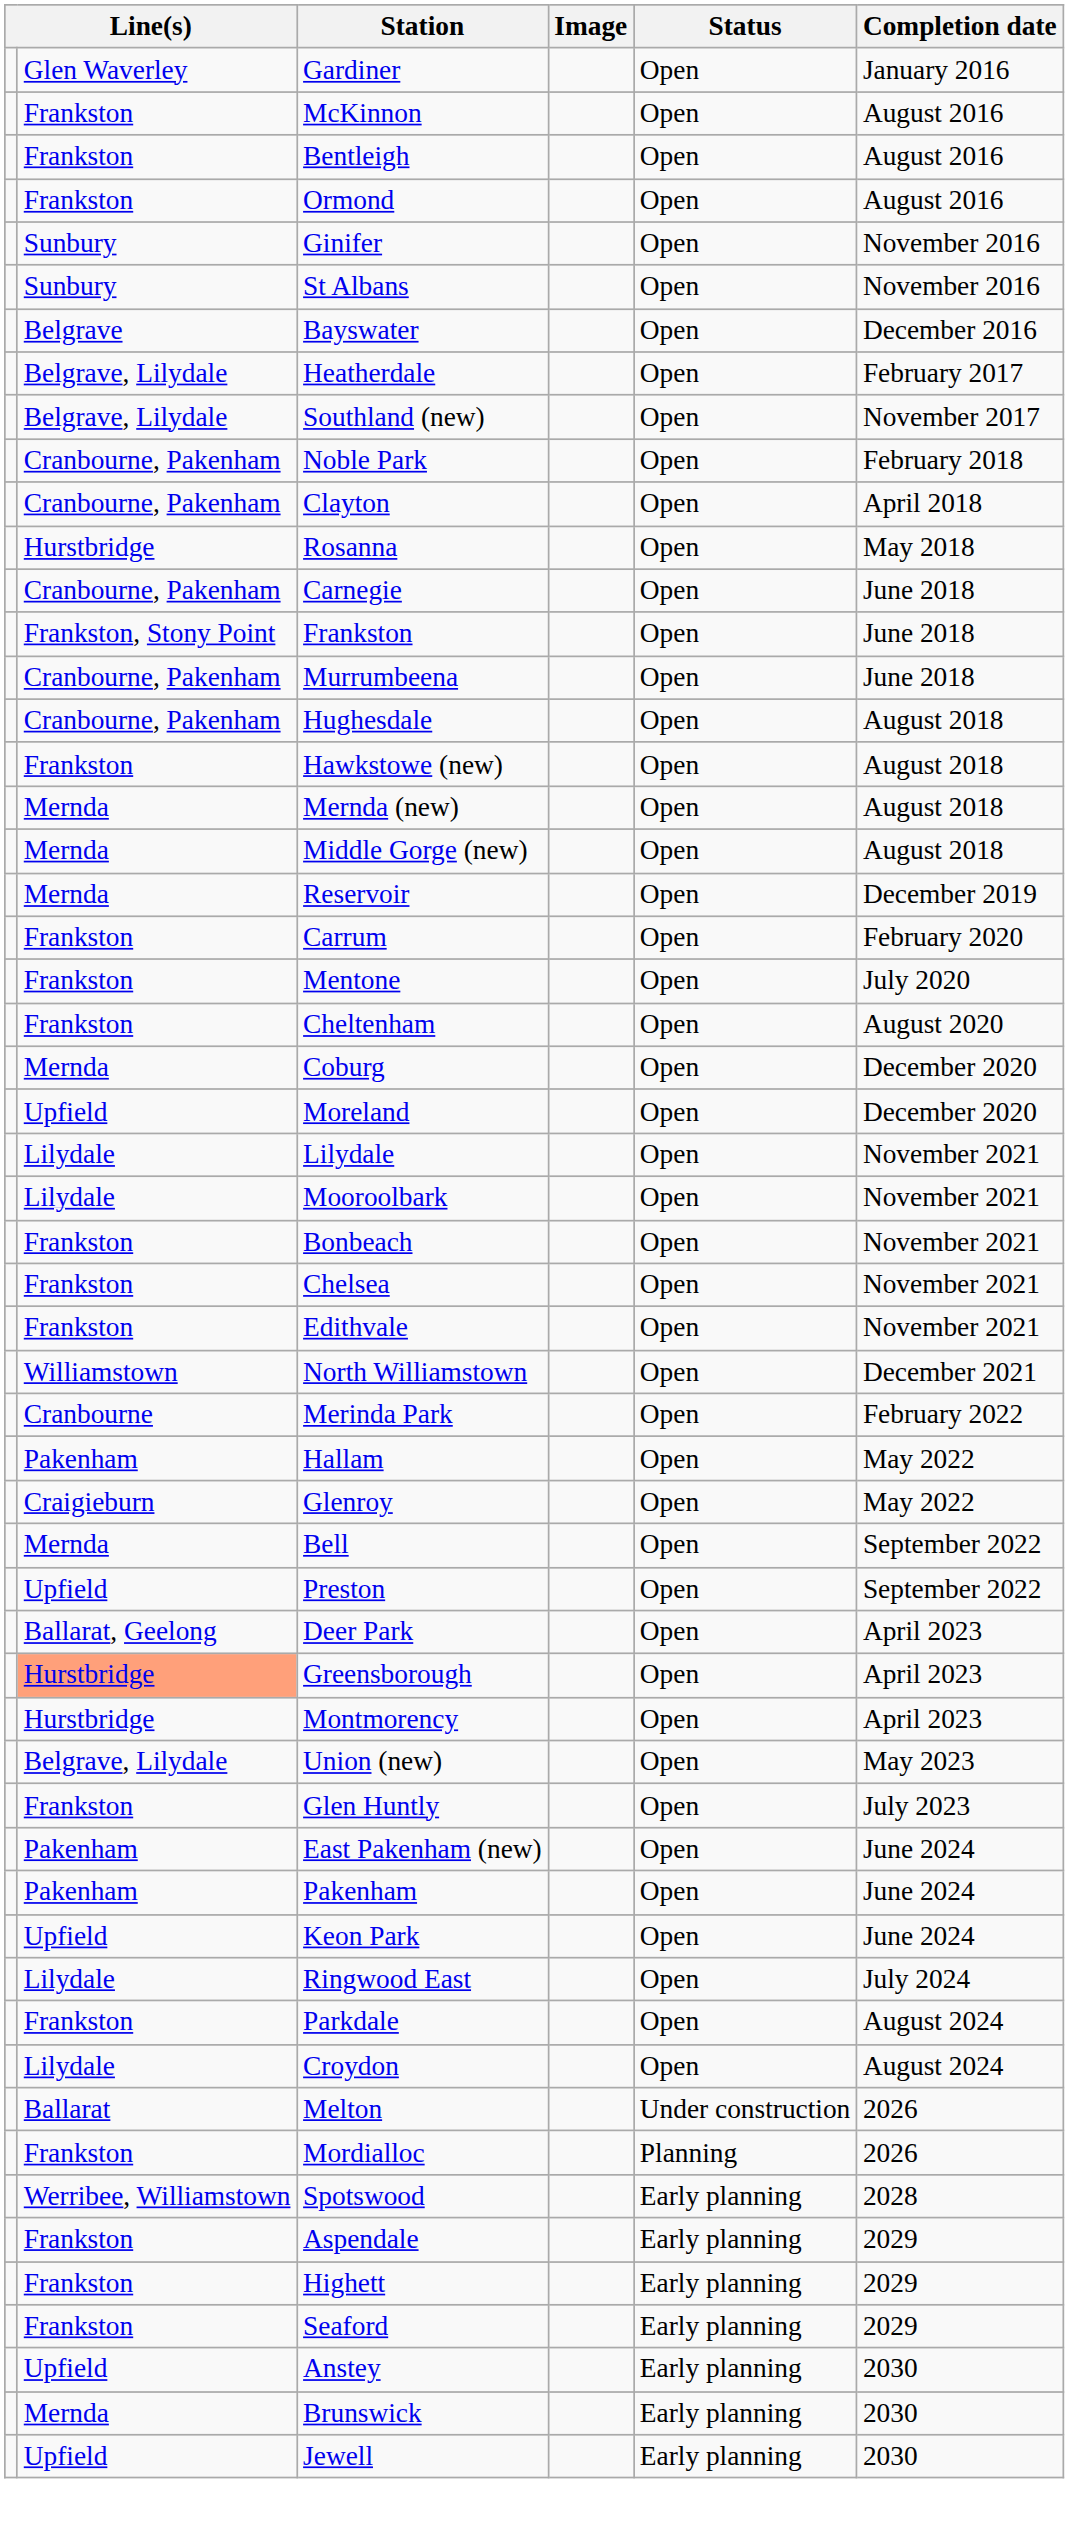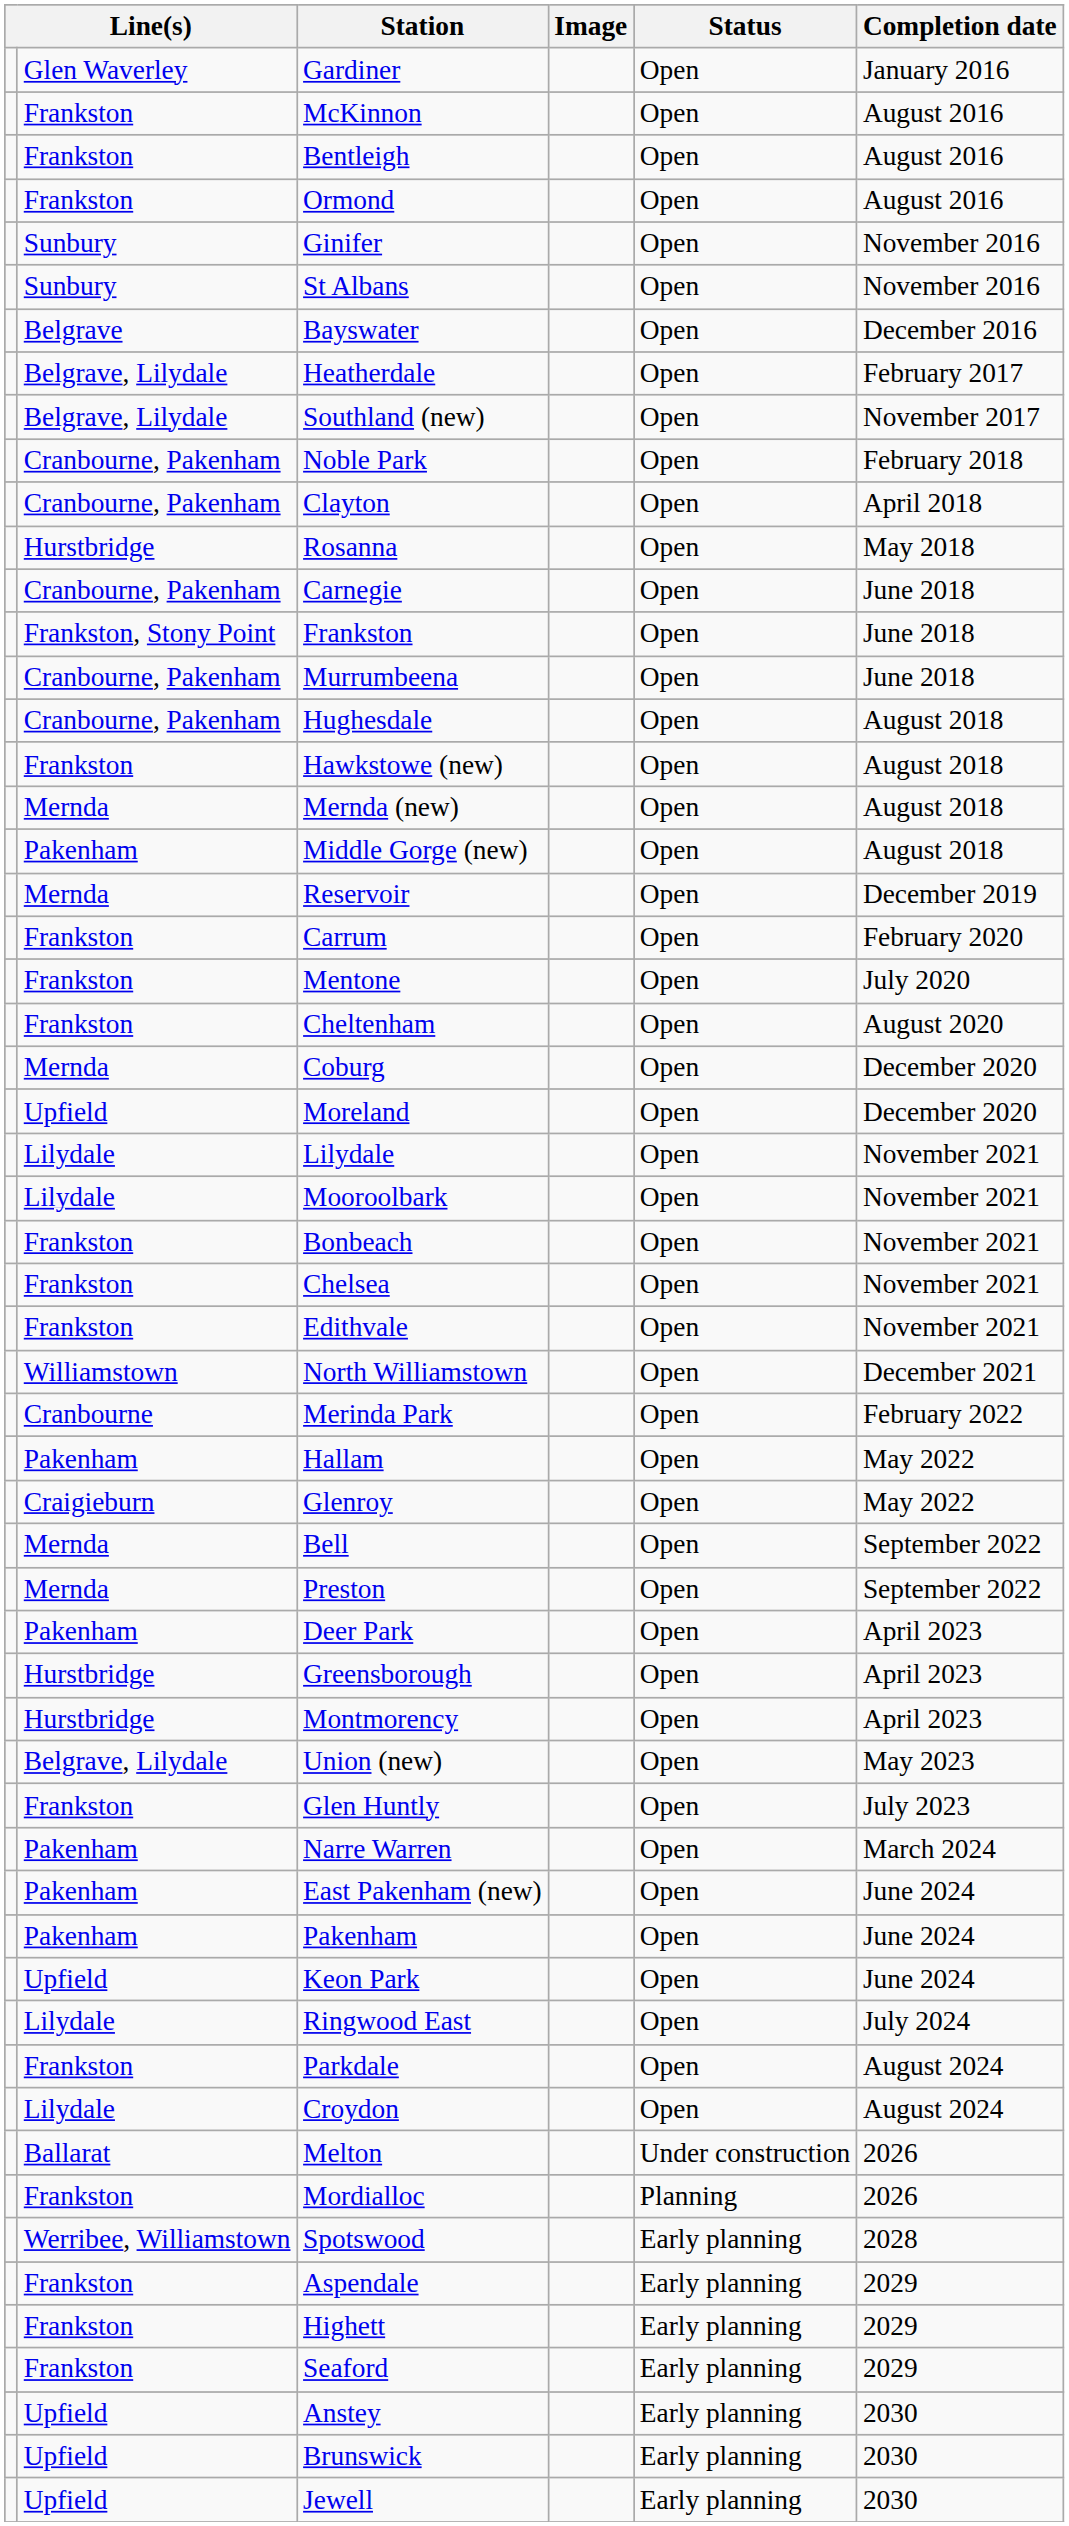(66, 850) Mernda -> (81, 850) Pakenham
(66, 1588) Upfield -> (66, 1588) Mernda
(120, 1631) Ballarat, Geelong -> (81, 1631) Pakenham
(89, 1675) lightsalmon background -> (89, 1675) no background
+ row: (377, 1848)
(66, 2412) Mernda -> (66, 2456) Upfield
